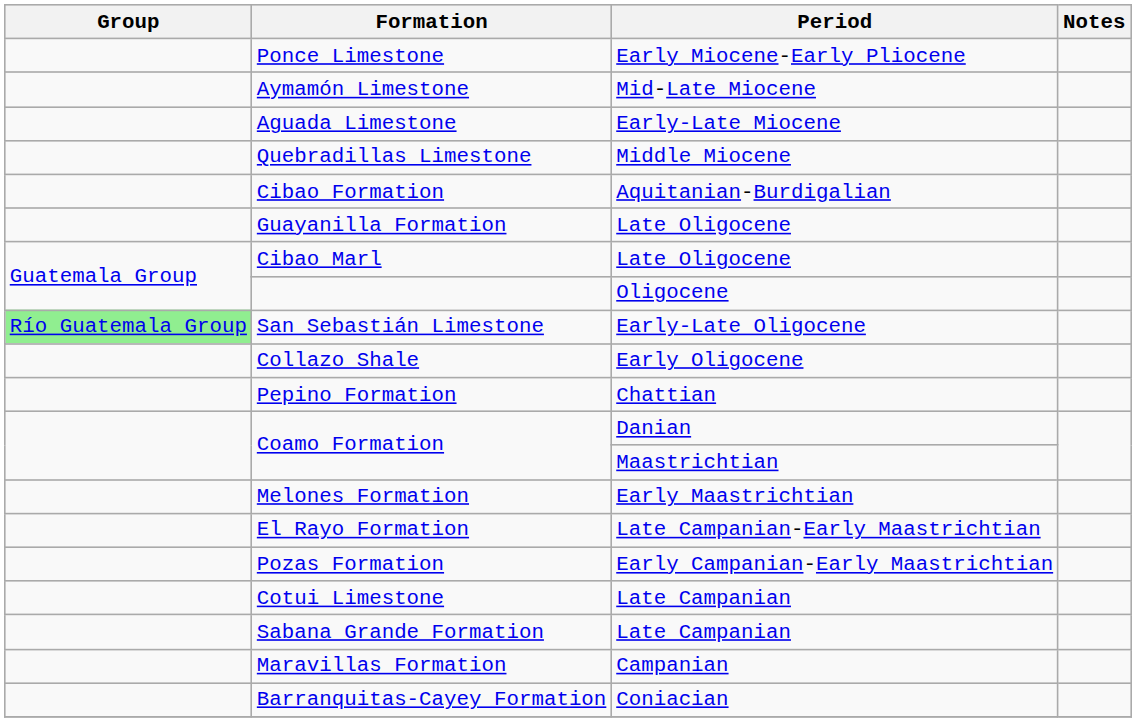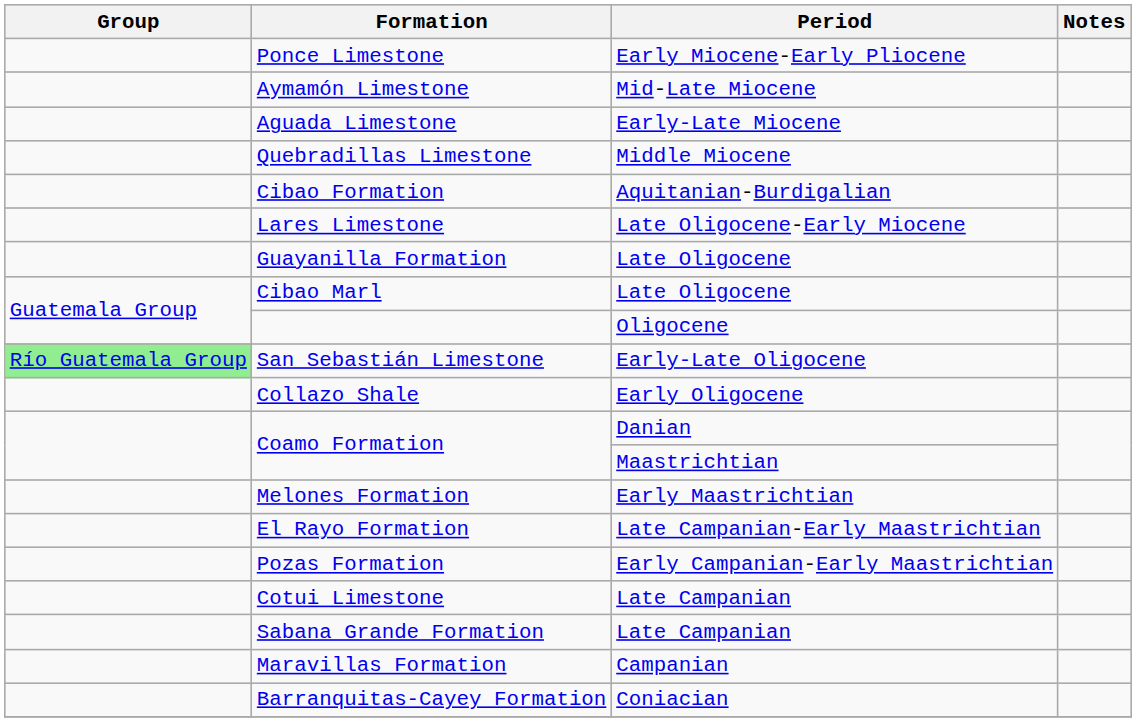+ row: (350, 225)
- row: (357, 395)
